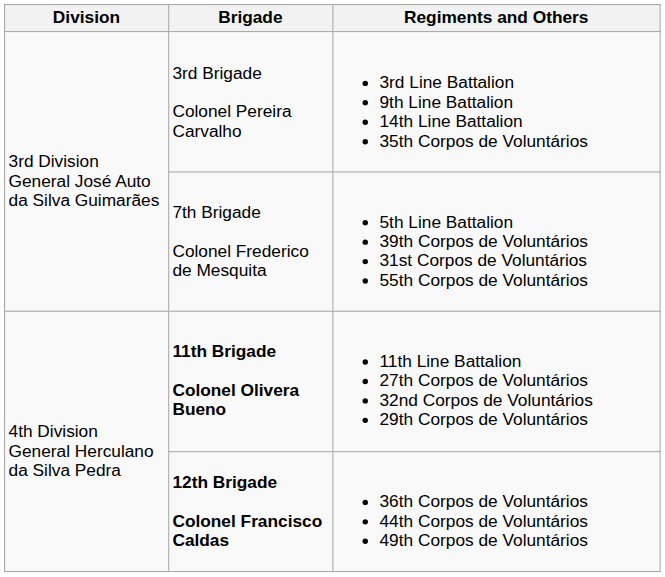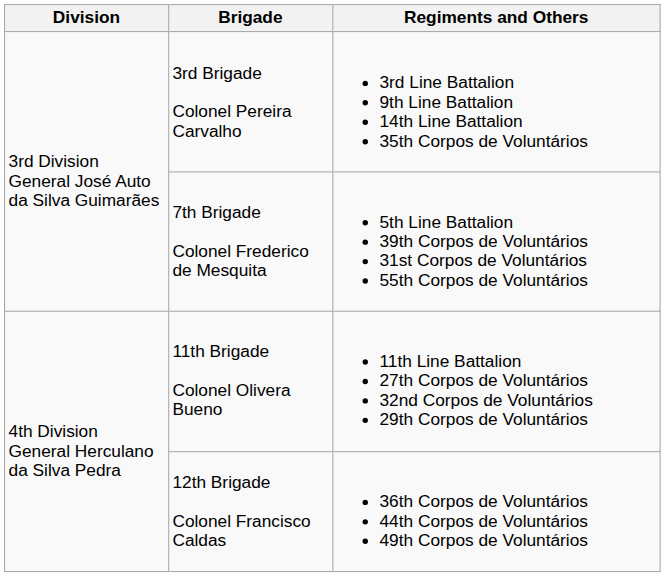(236, 381) bold -> (231, 381) normal
(247, 511) bold -> (242, 511) normal
